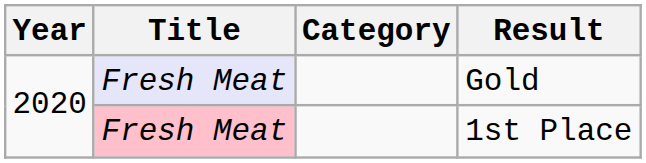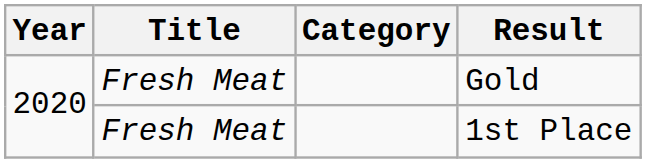(194, 81) lavender background -> (194, 81) no background
(194, 131) pink background -> (194, 131) no background
